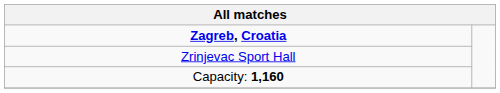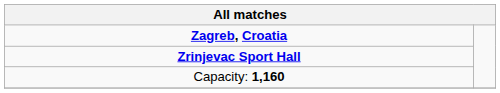(238, 56) normal -> (239, 56) bold
